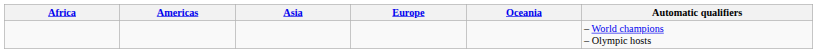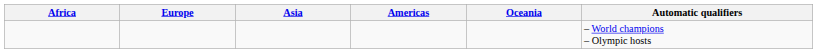columns swapped: (178, 12) <-> (408, 12)
